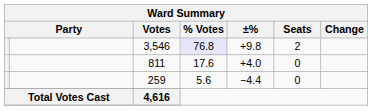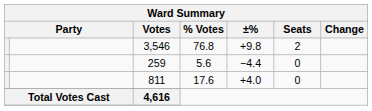(204, 47) lavender background -> (204, 47) no background
rows swapped: (157, 63) <-> (157, 80)
